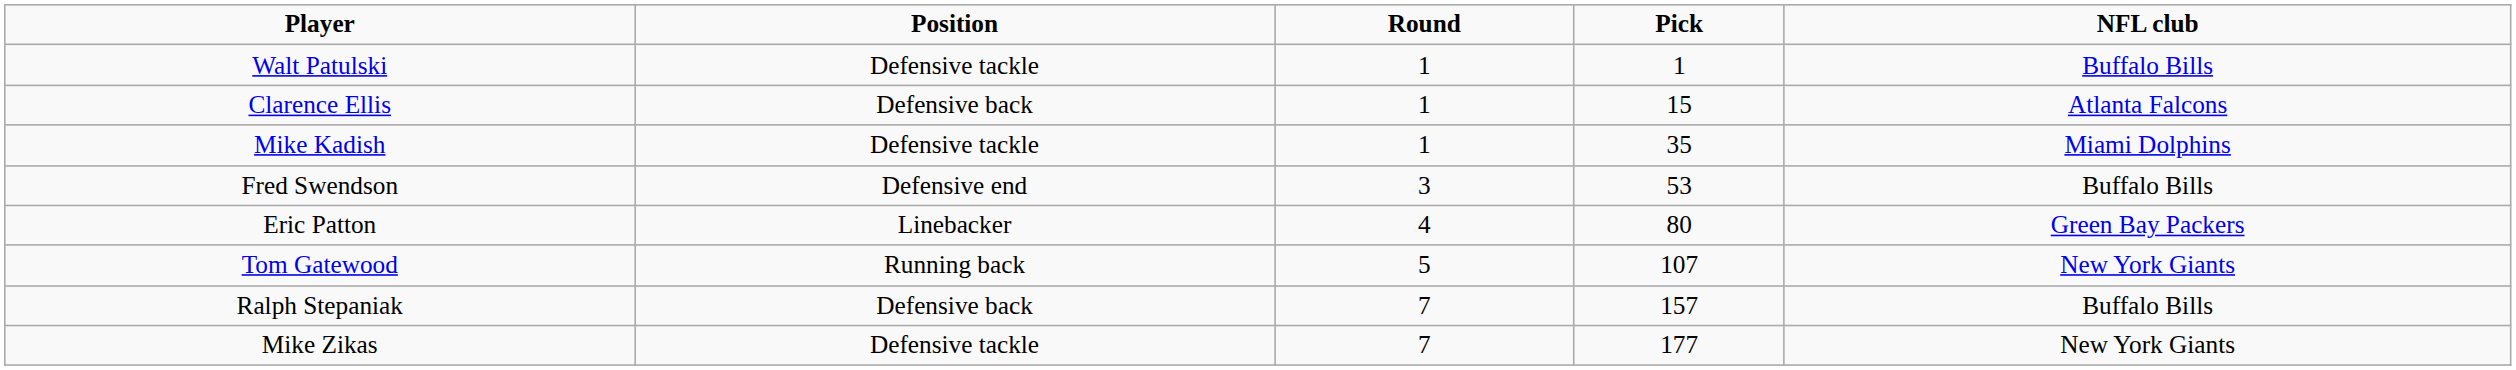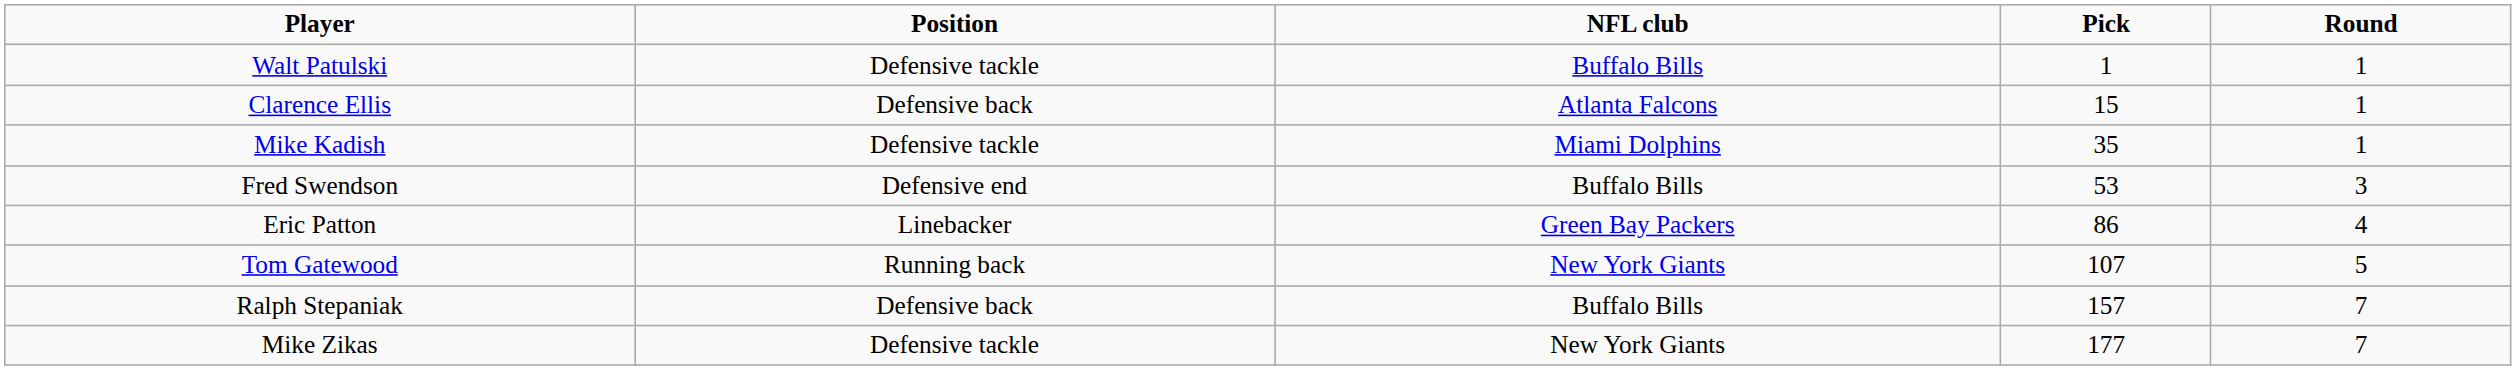columns swapped: (1424, 24) <-> (2148, 24)
(1679, 225) 80 -> (2106, 225) 86
